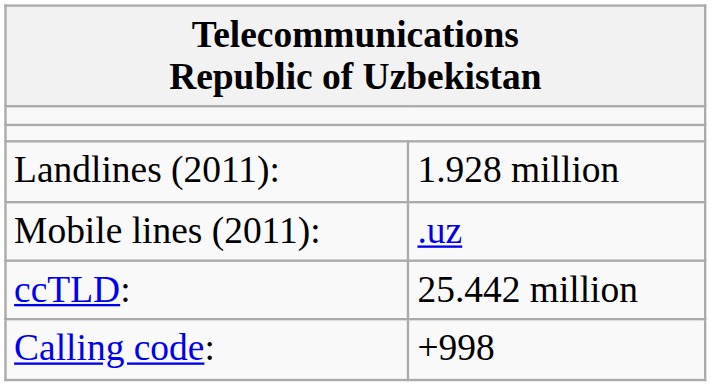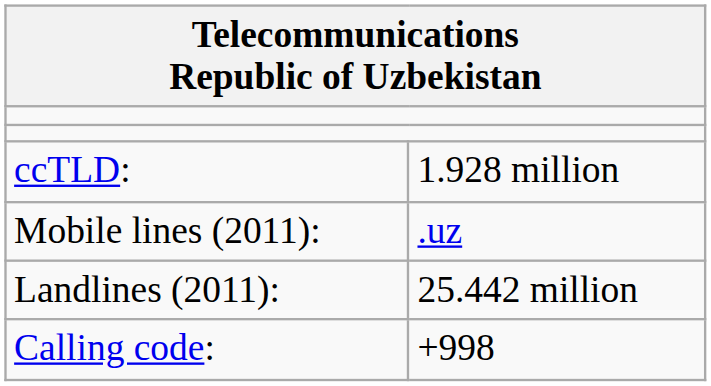(147, 170) Landlines (2011): -> (72, 170) ccTLD:
(72, 289) ccTLD: -> (147, 289) Landlines (2011):
